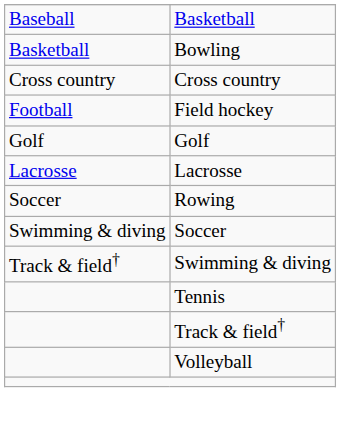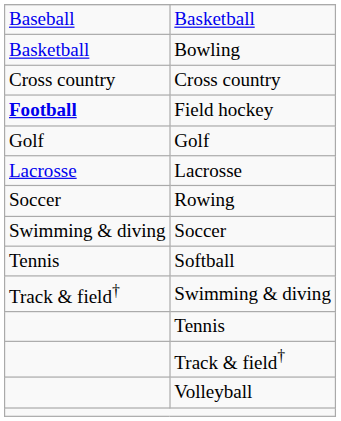(41, 110) normal -> (43, 110) bold
+ row: (204, 261)
